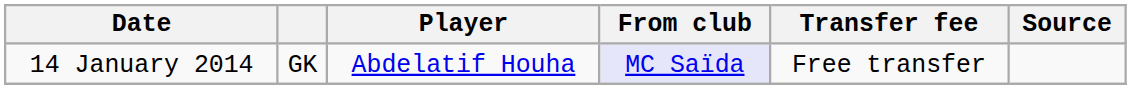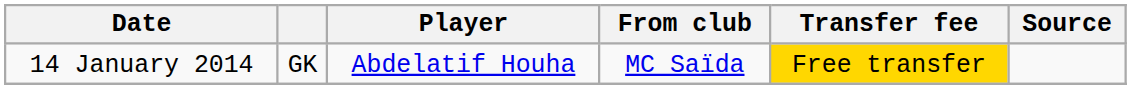(685, 64) lavender background -> (685, 64) no background
(889, 64) no background -> (889, 64) gold background
